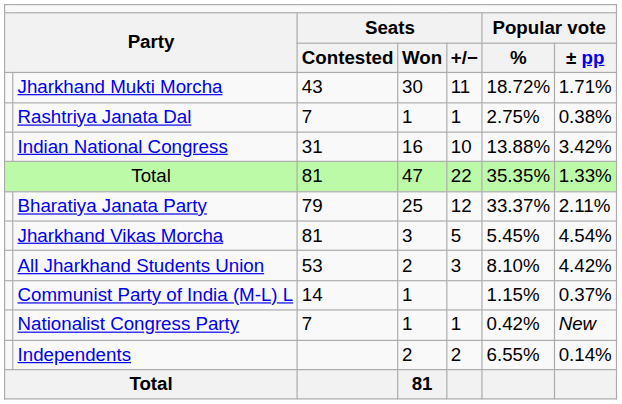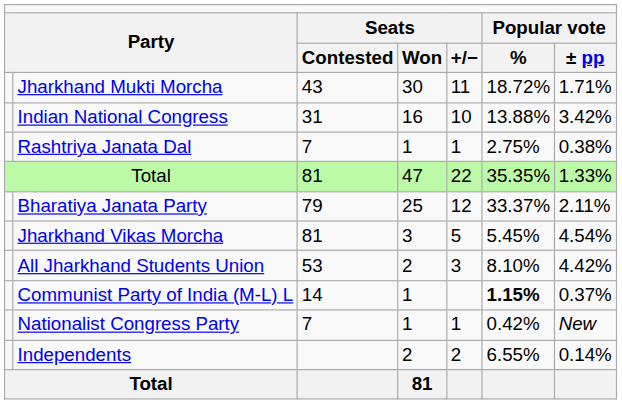rows swapped: (123, 146) <-> (104, 117)
(513, 295) normal -> (513, 295) bold
